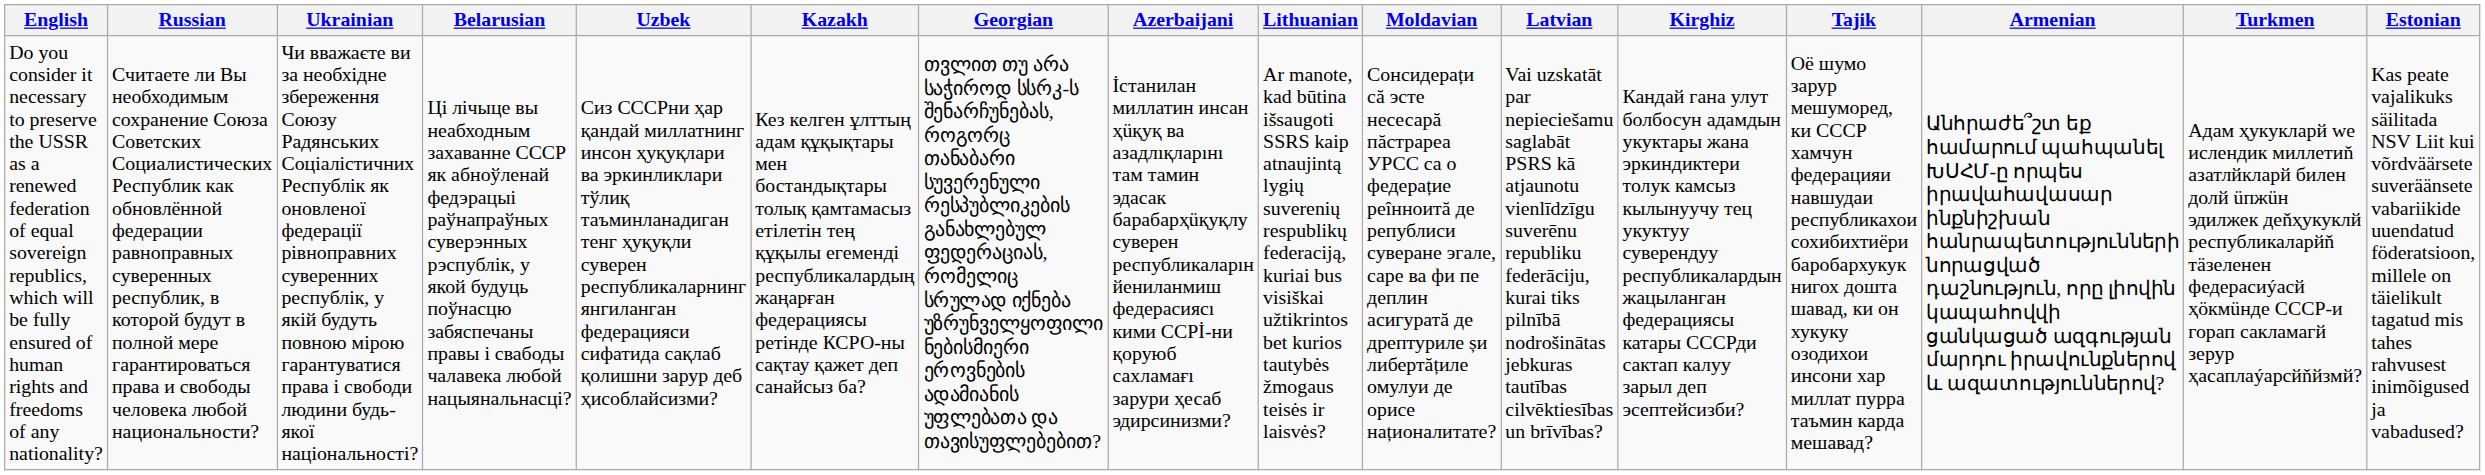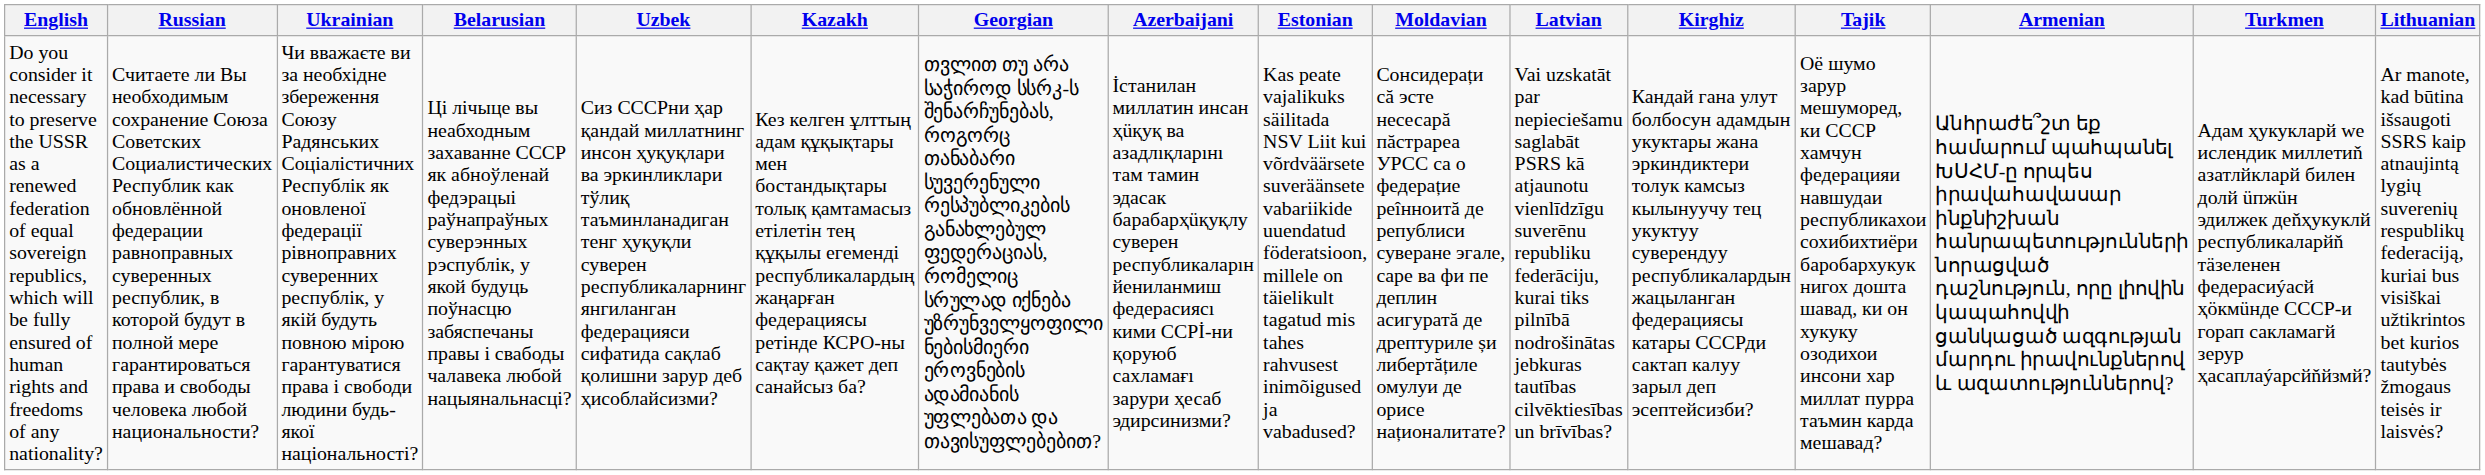columns swapped: (1311, 20) <-> (2423, 20)
